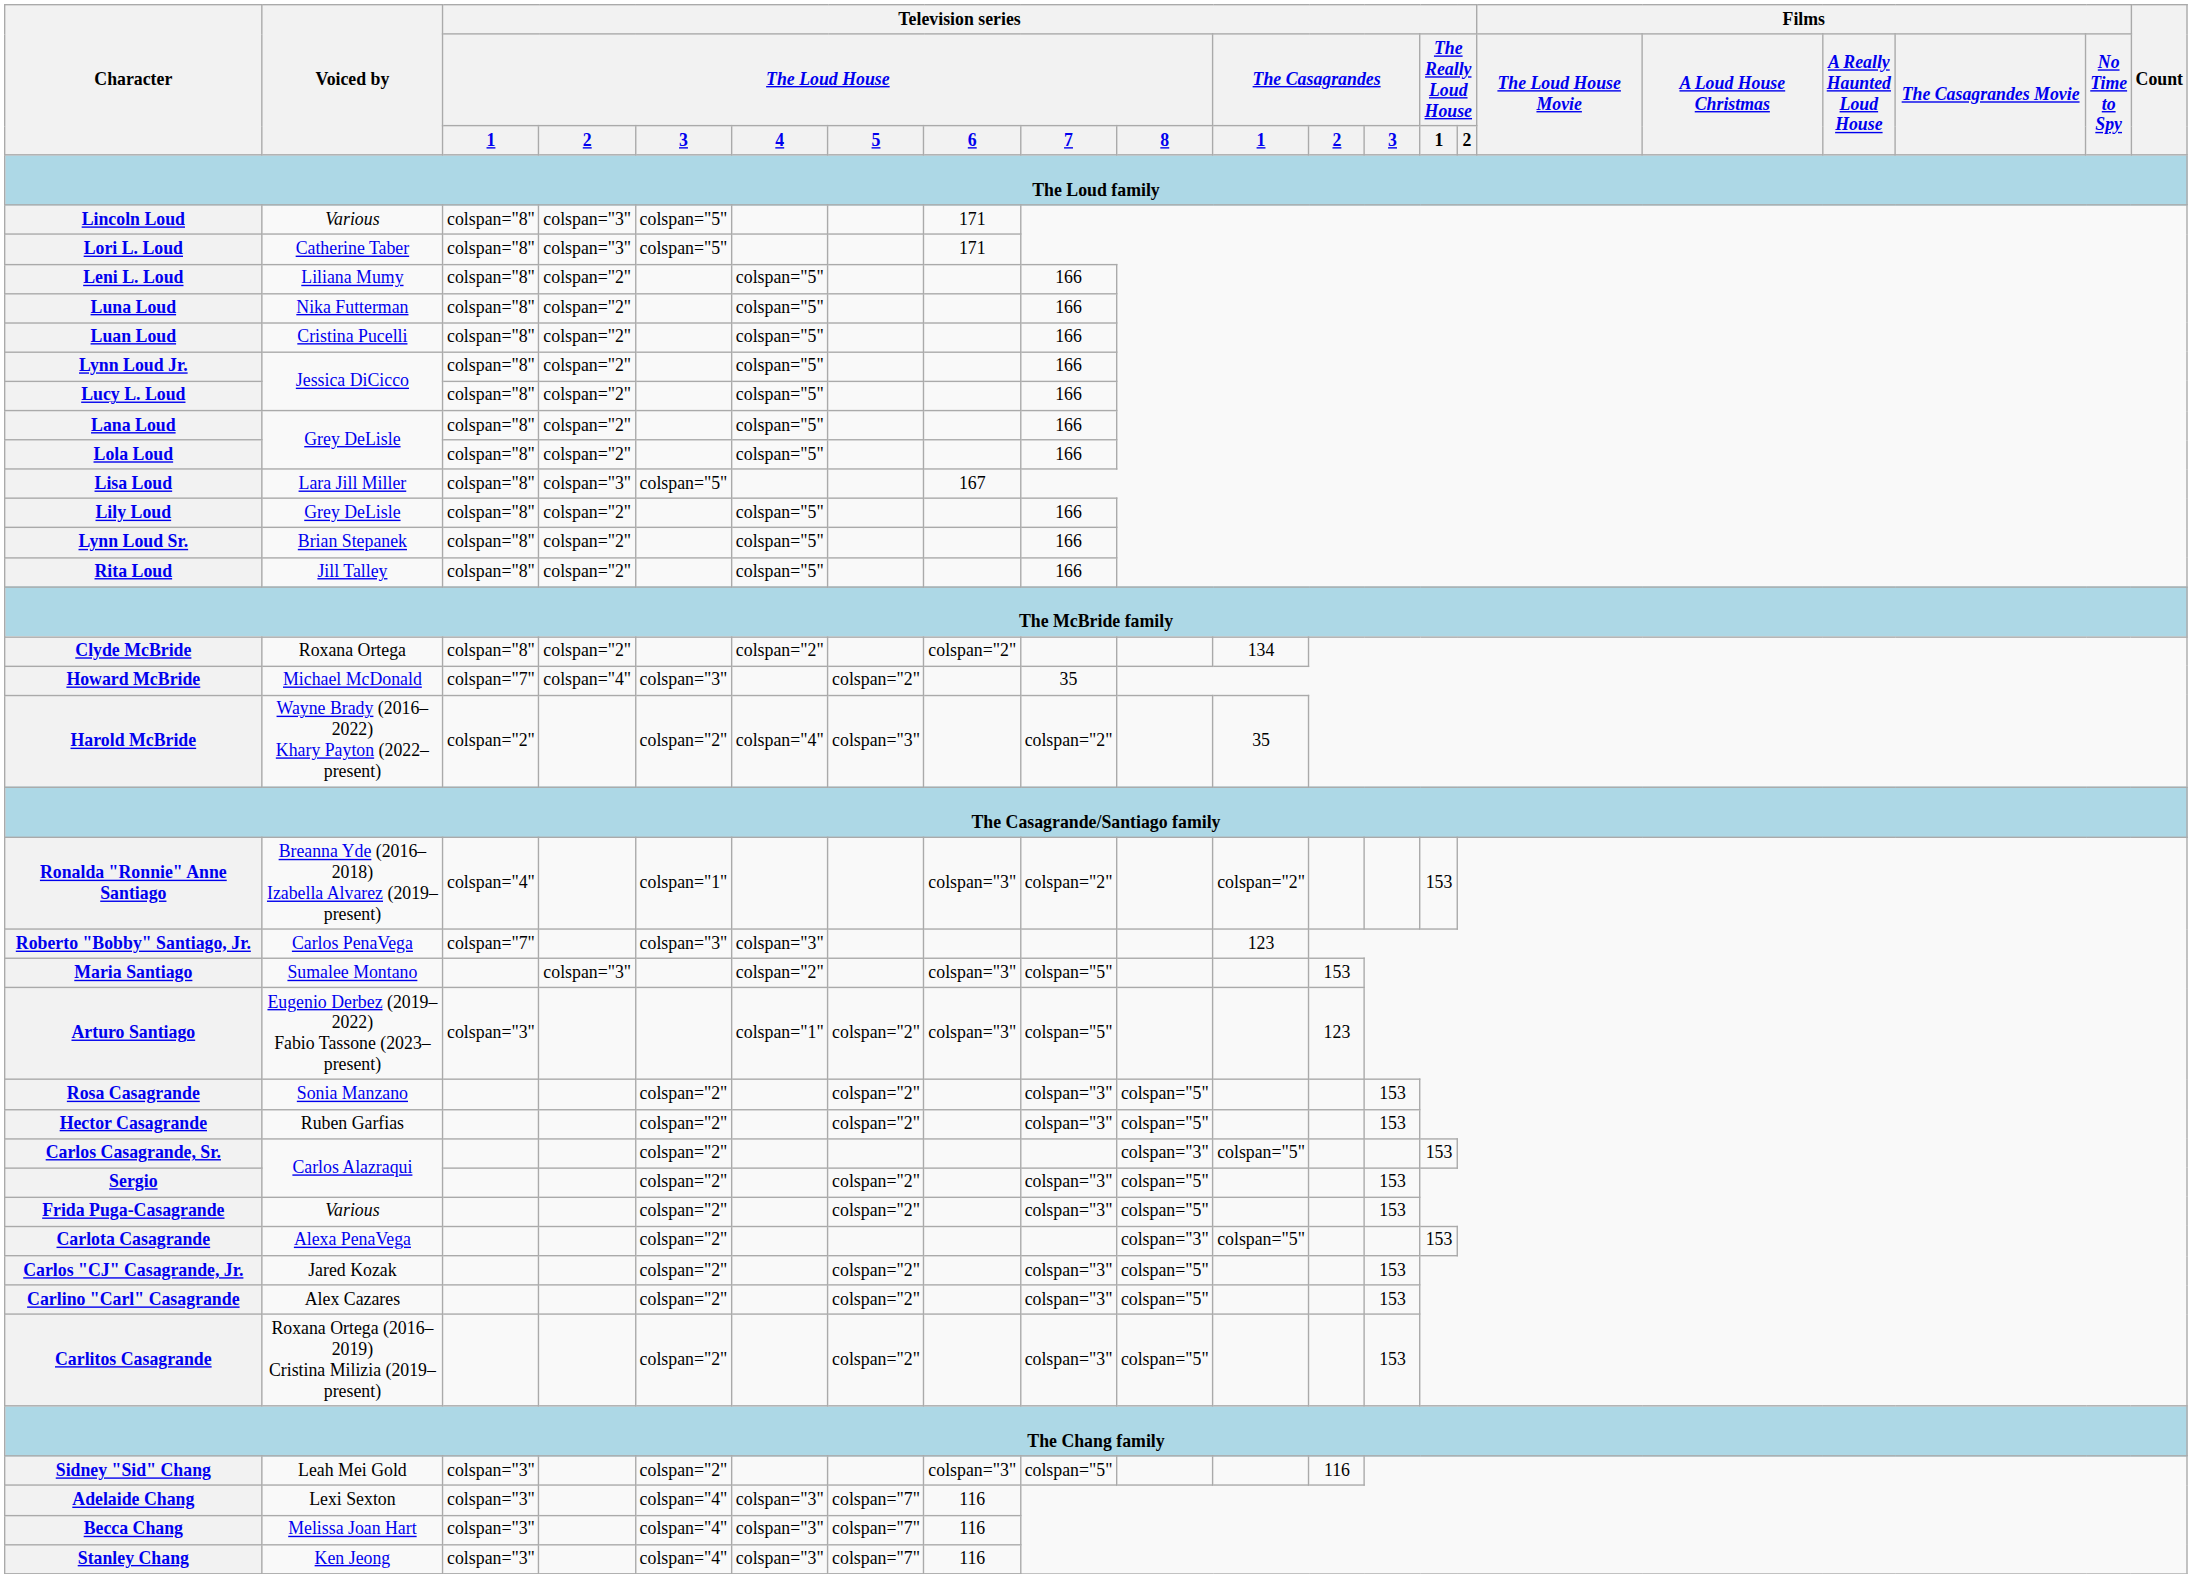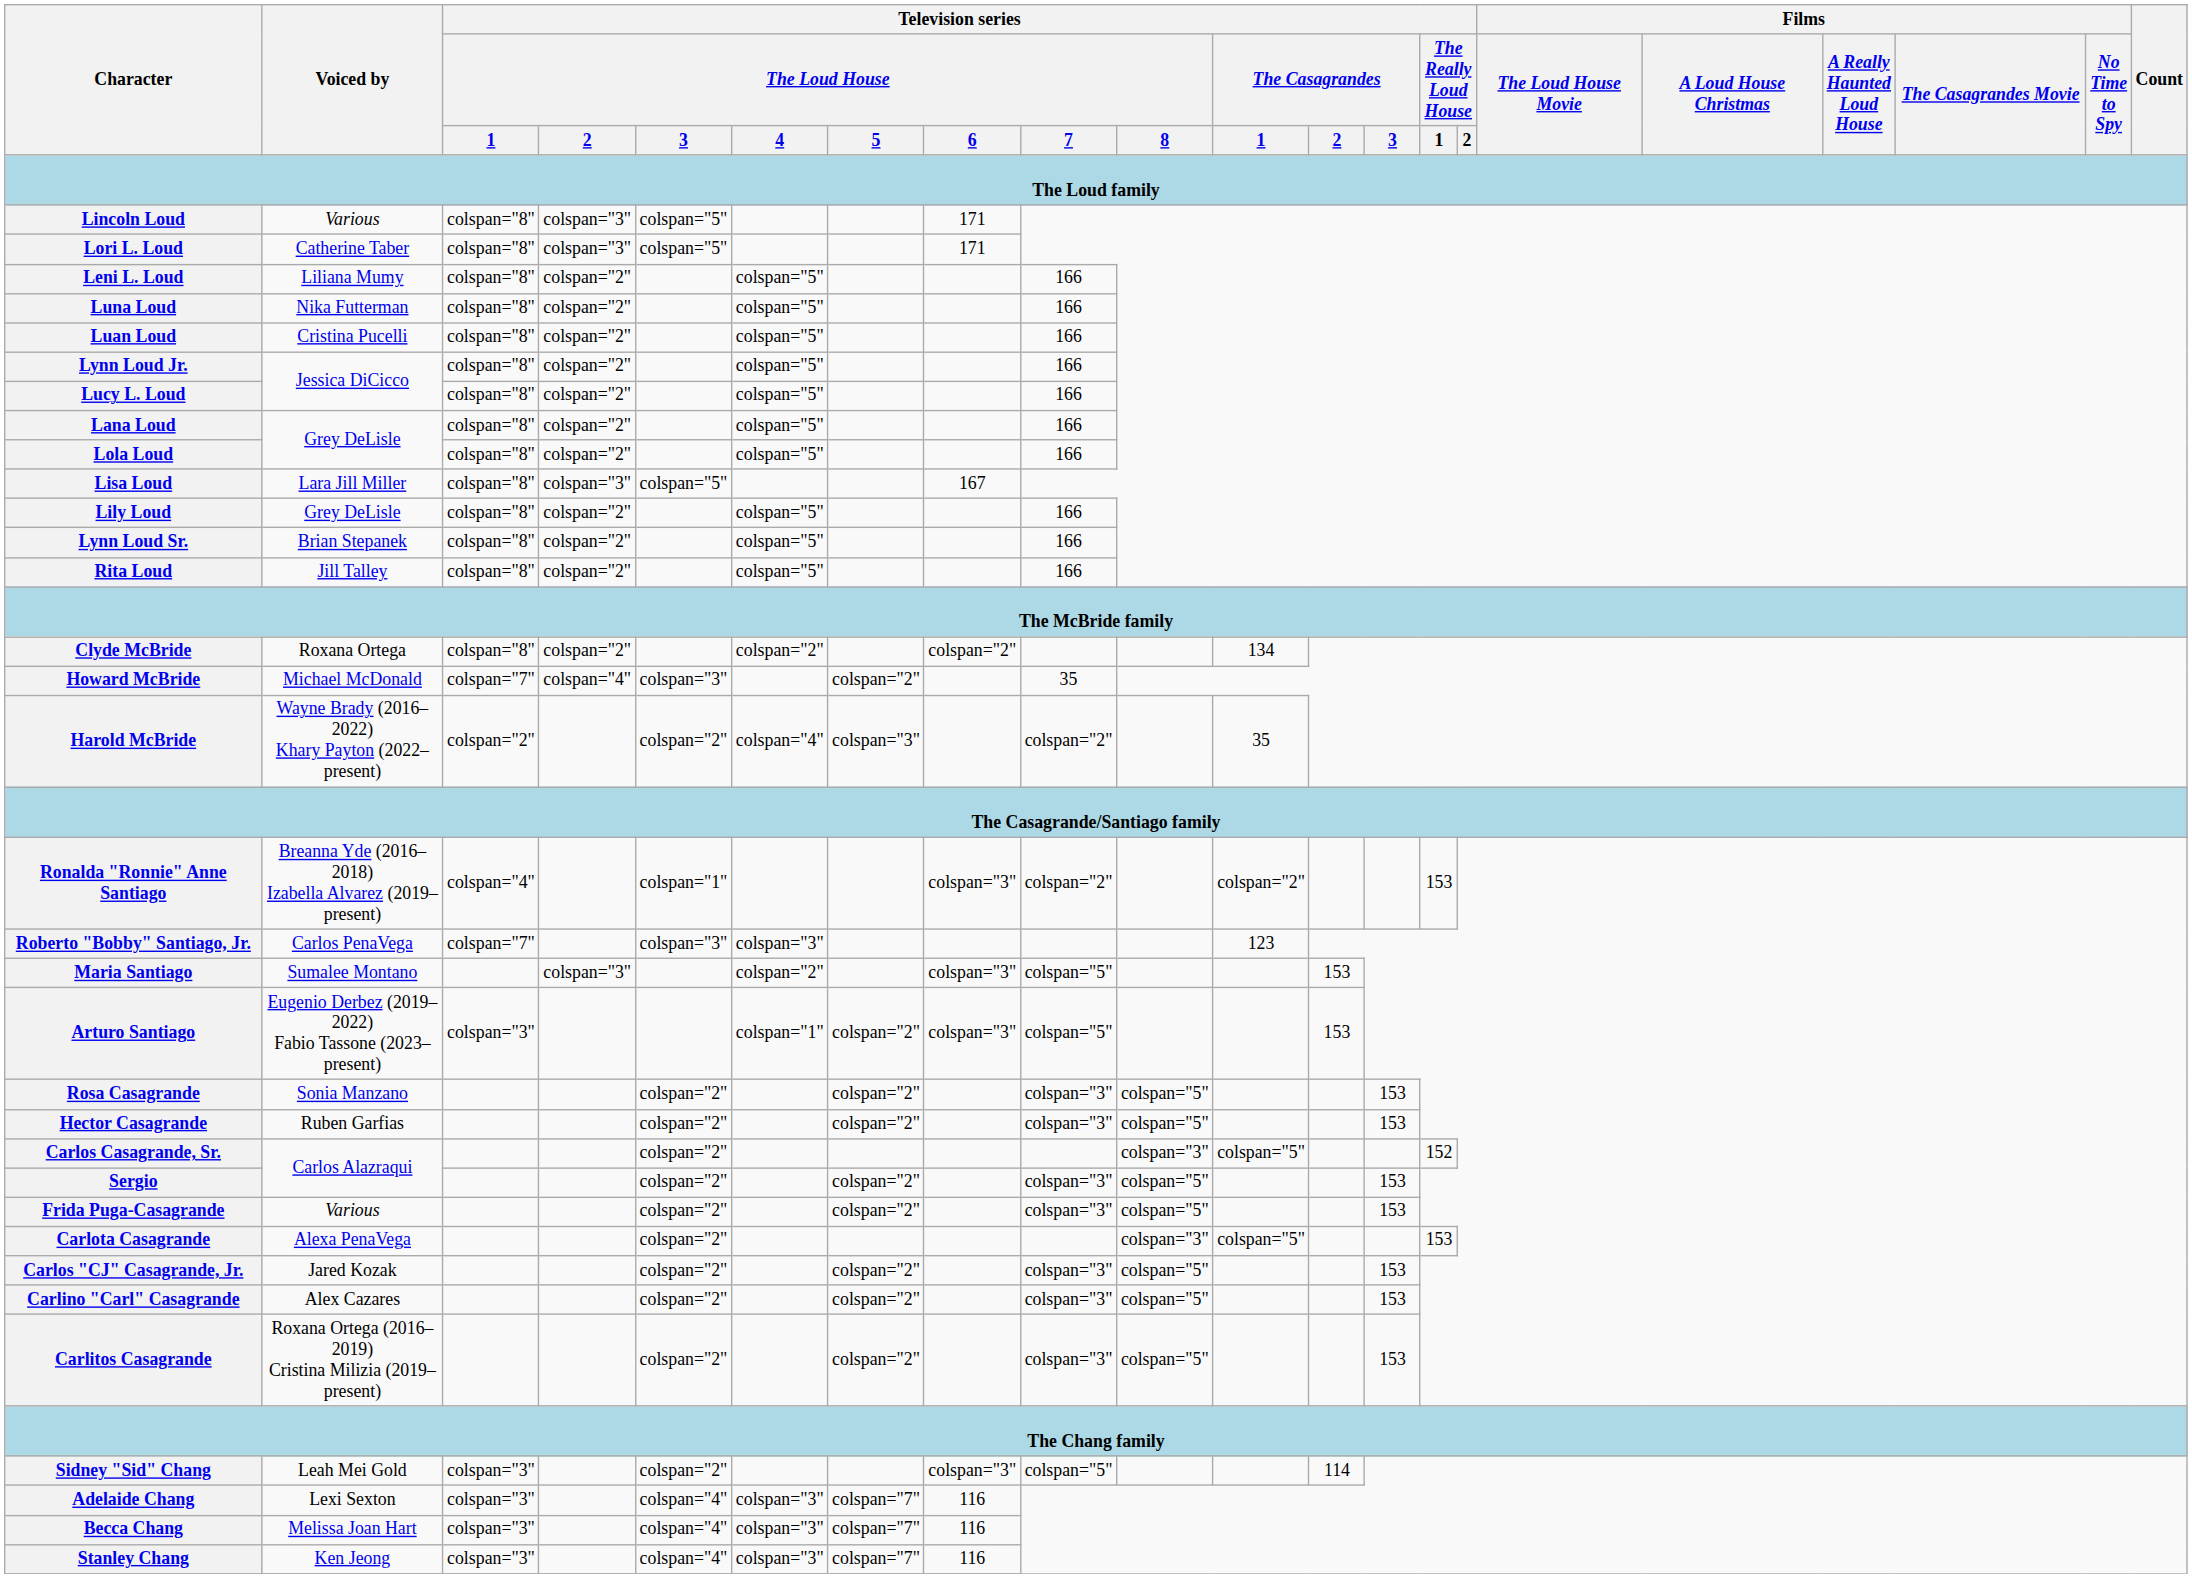(1337, 1033) 123 -> (1337, 1033) 153
(1439, 1152) 153 -> (1439, 1152) 152
(1337, 1470) 116 -> (1337, 1470) 114
